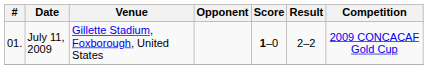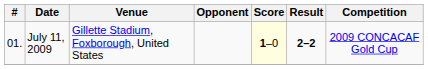(269, 43) no background -> (269, 43) lightyellow background
(306, 43) normal -> (306, 43) bold
